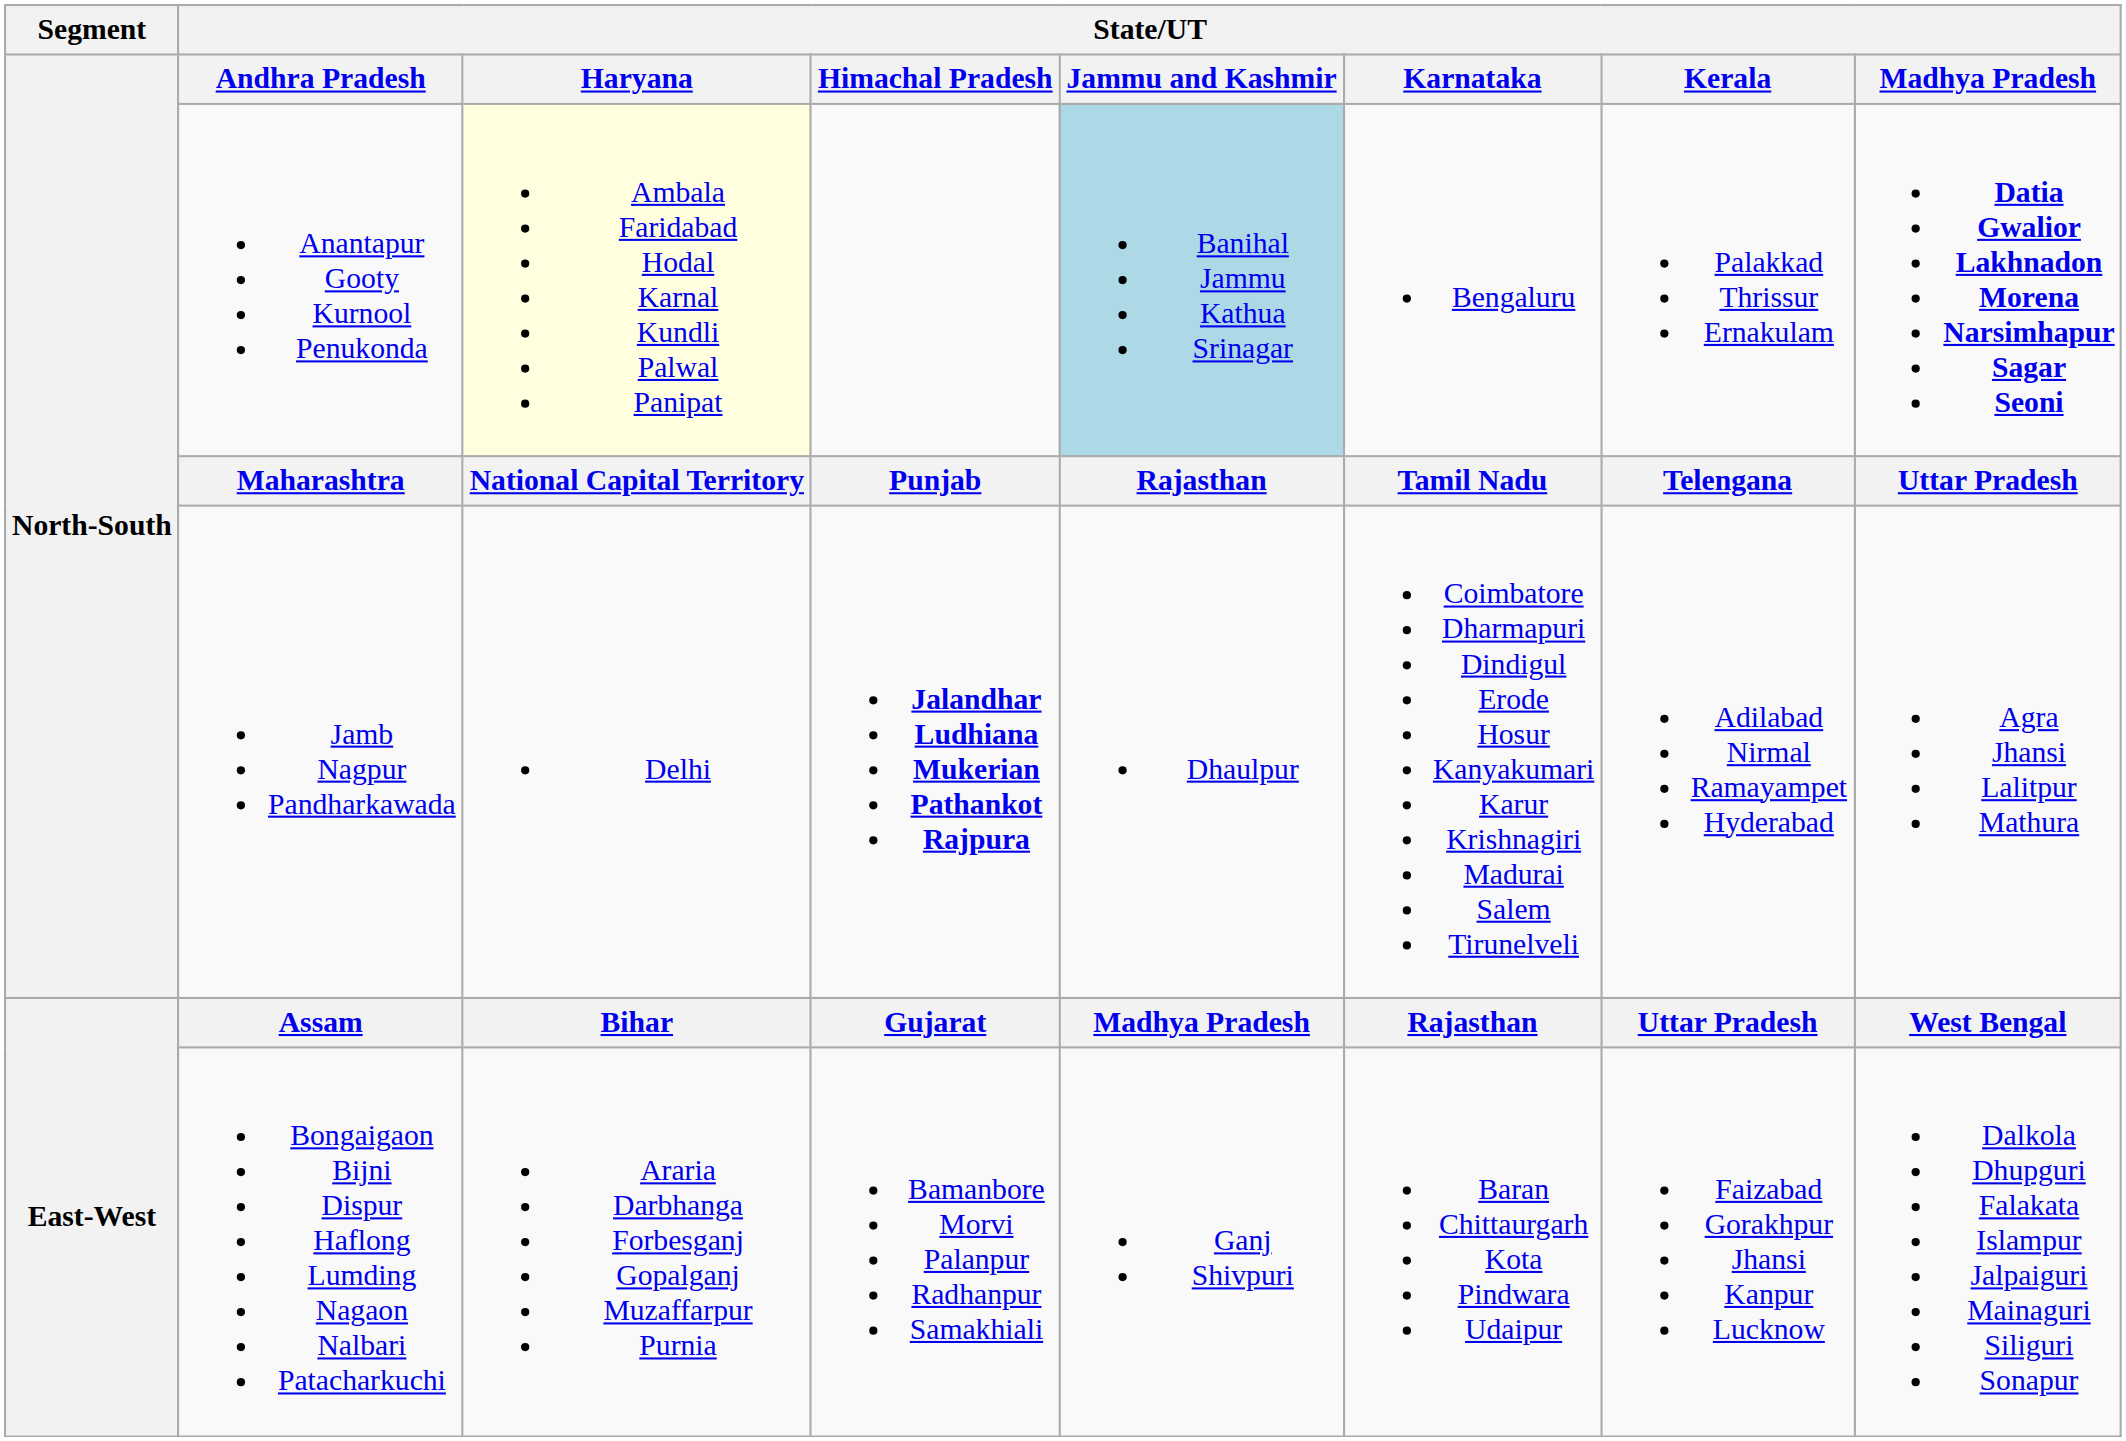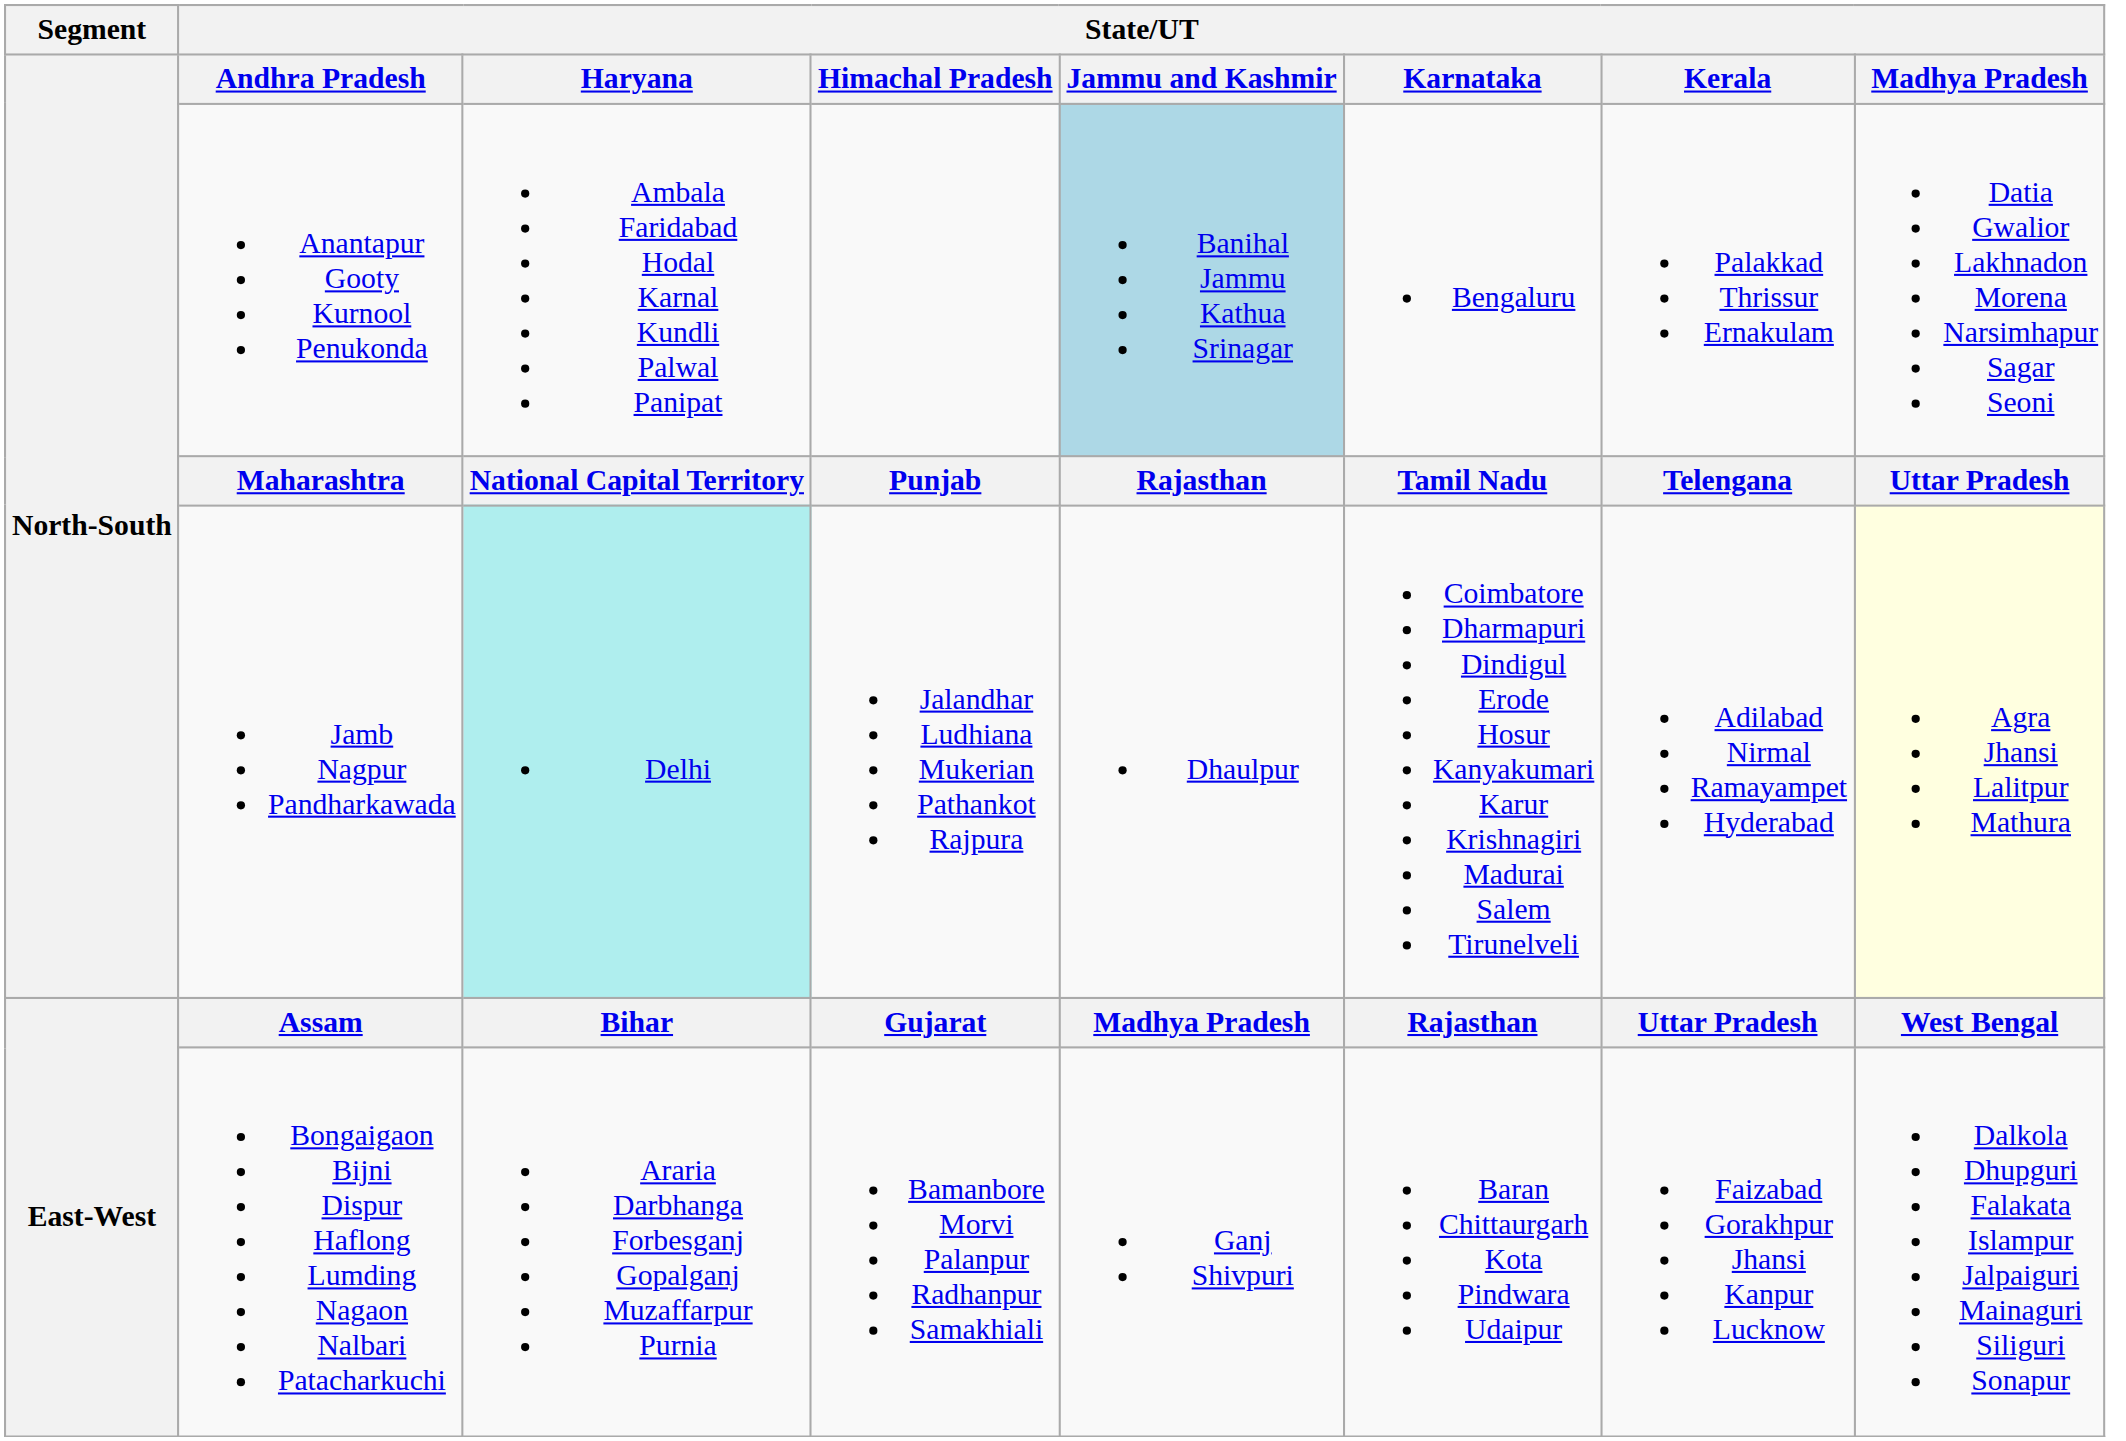(637, 297) lightyellow background -> (637, 297) no background
(1988, 297) bold -> (1980, 297) normal
(637, 770) no background -> (637, 770) paleturquoise background
(935, 770) bold -> (935, 770) normal
(1988, 770) no background -> (1980, 770) lightyellow background
